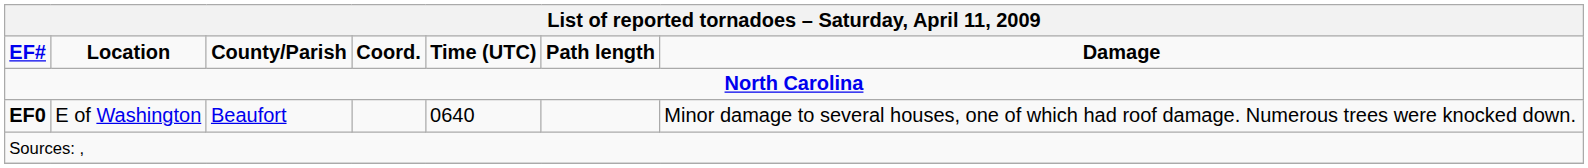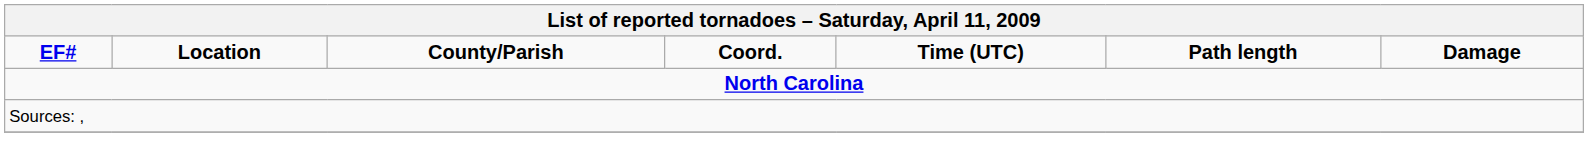- row: (28, 115)
